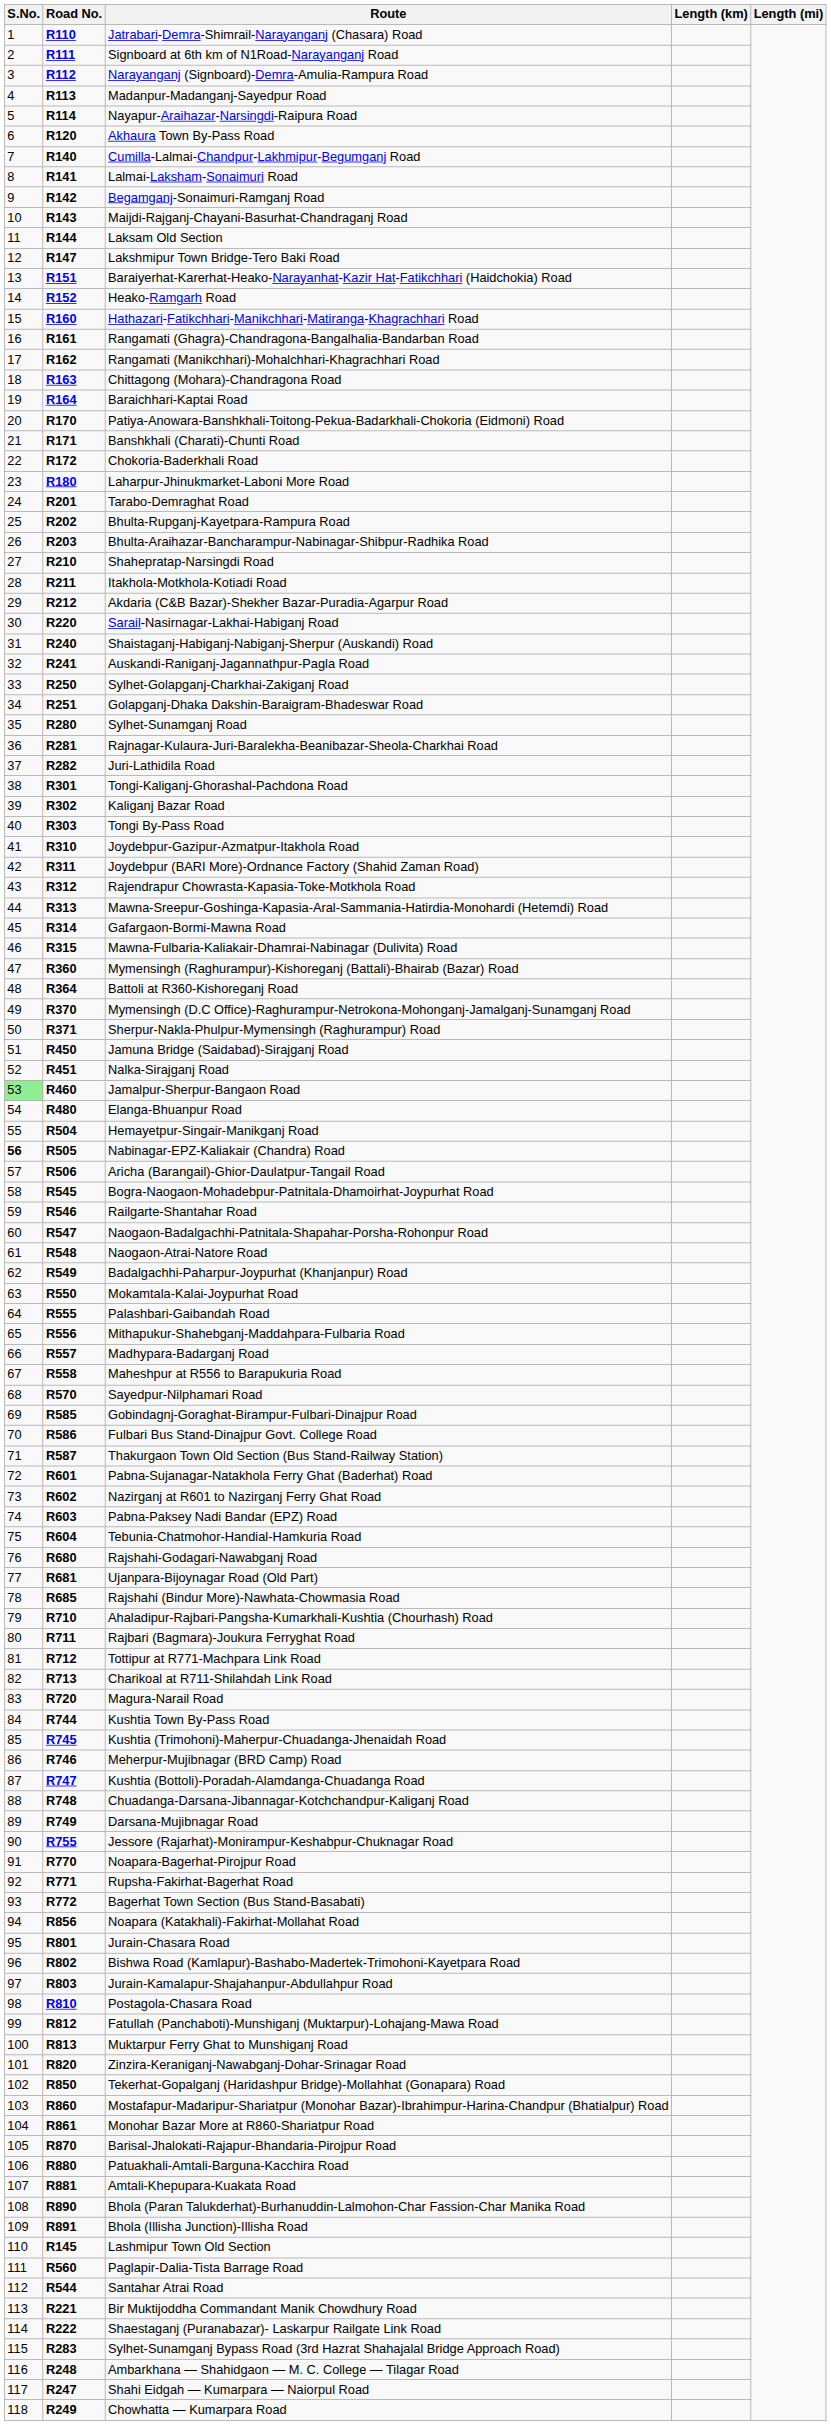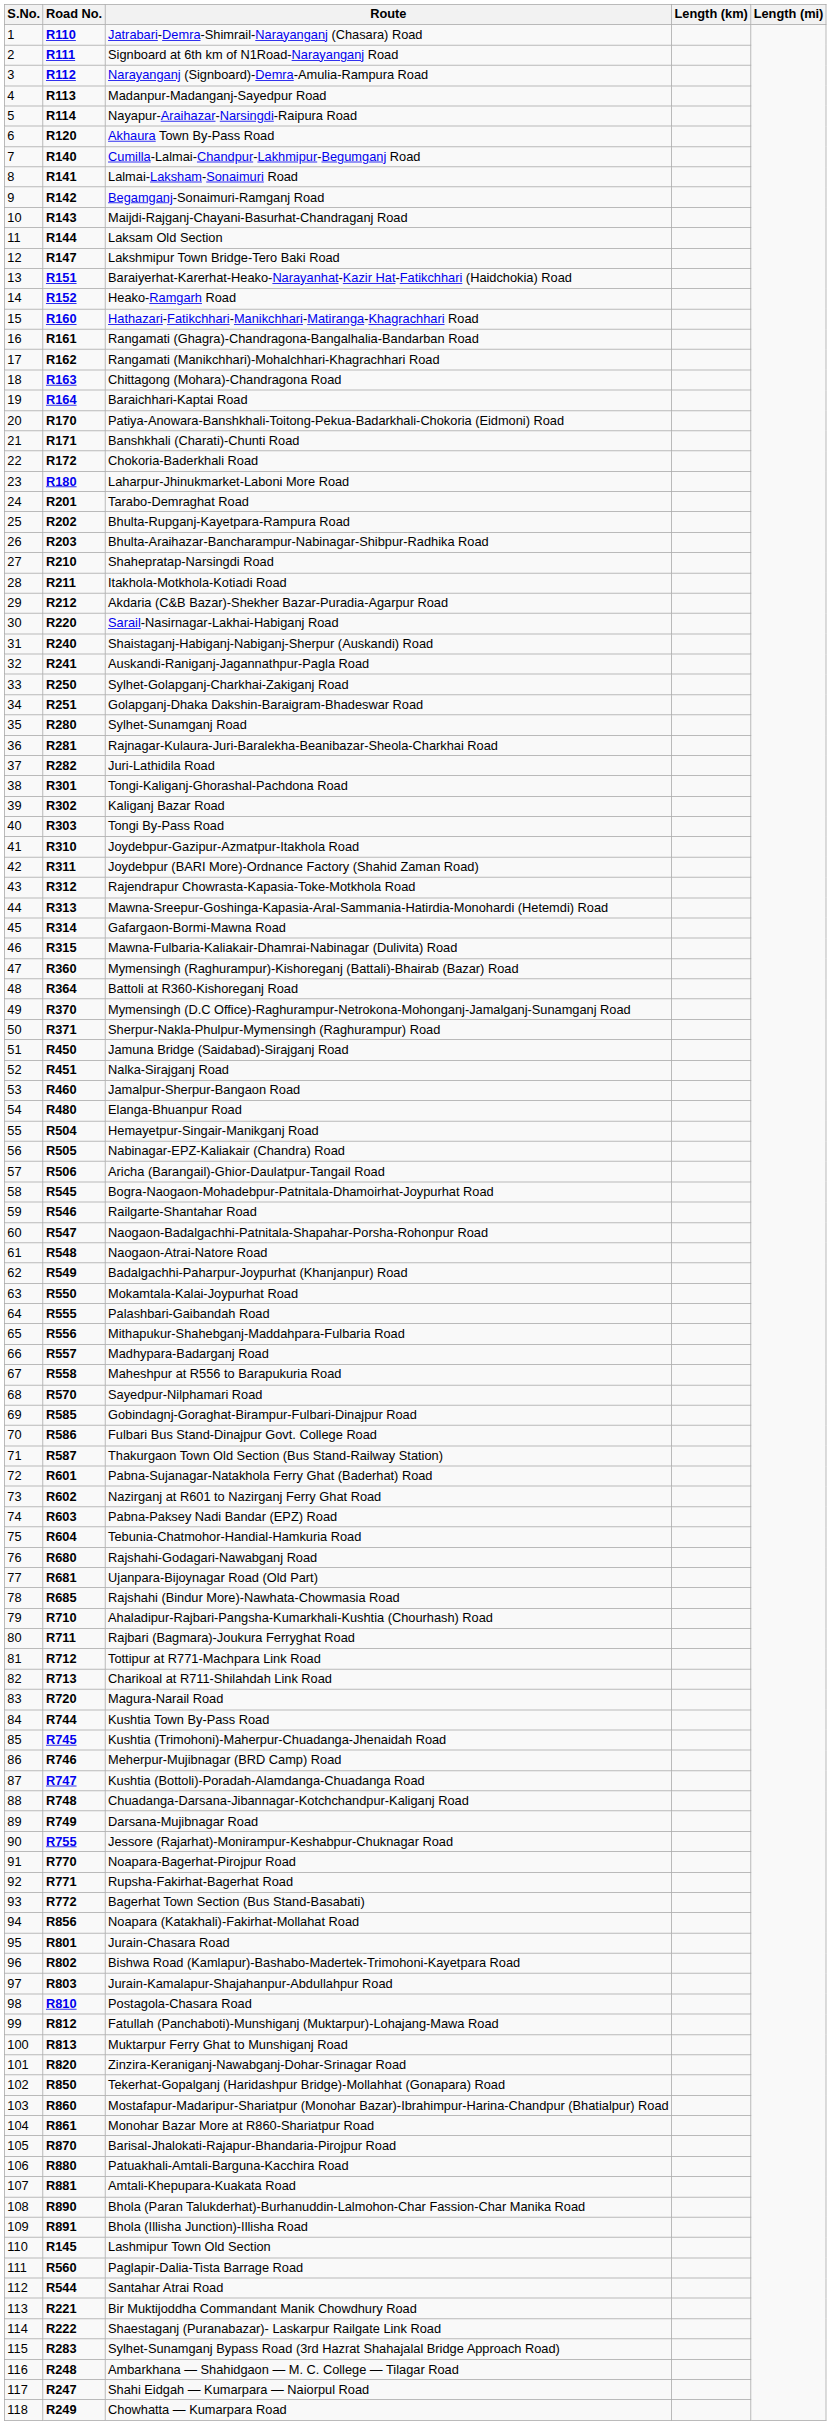(14, 1090) lightgreen background -> (14, 1090) no background
(14, 1151) bold -> (14, 1151) normal
